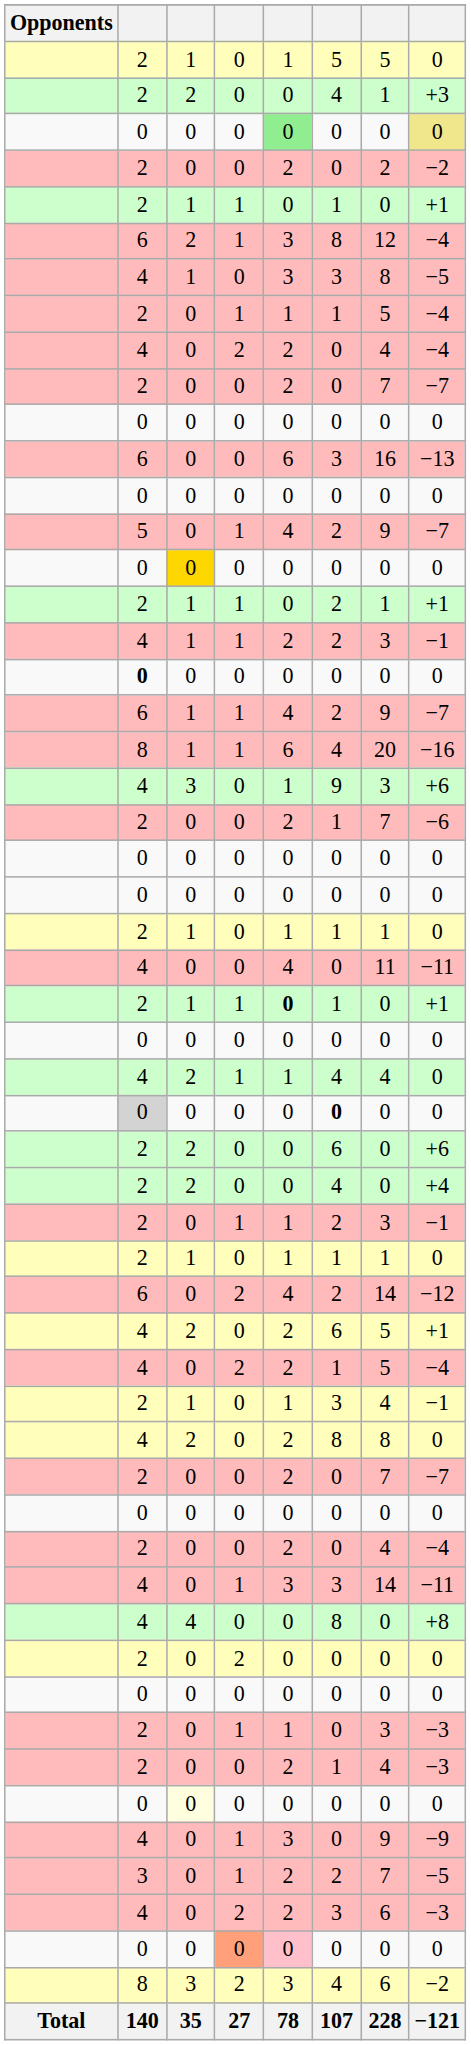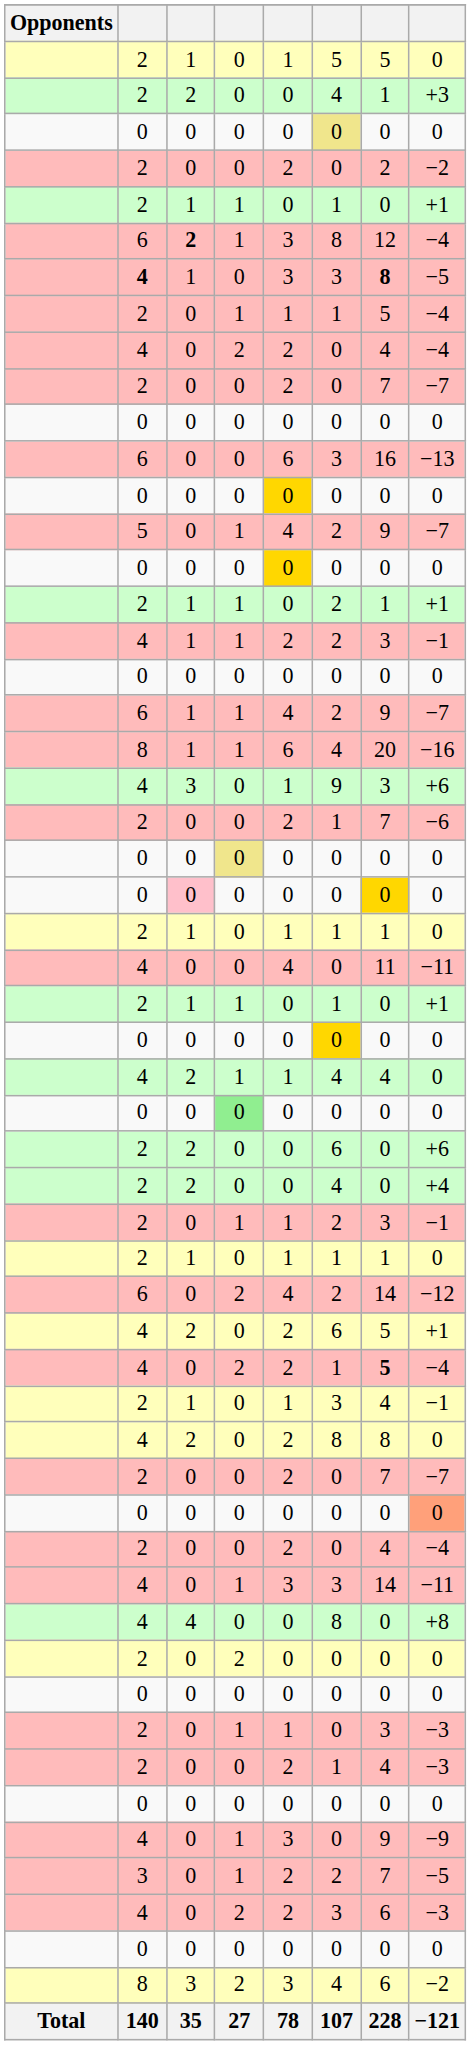(288, 132) lightgreen background -> (288, 132) no background
(336, 132) no background -> (336, 132) khaki background
(437, 132) khaki background -> (437, 132) no background
(191, 241) normal -> (191, 241) bold
(142, 277) normal -> (142, 277) bold
(385, 277) normal -> (385, 277) bold
(288, 495) no background -> (288, 495) gold background
(191, 568) gold background -> (191, 568) no background
(288, 568) no background -> (288, 568) gold background
(142, 677) bold -> (142, 677) normal
(239, 858) no background -> (239, 858) khaki background
(191, 895) no background -> (191, 895) pink background
(385, 895) no background -> (385, 895) gold background
(288, 1004) bold -> (288, 1004) normal
(336, 1040) no background -> (336, 1040) gold background
(142, 1113) lightgrey background -> (142, 1113) no background
(239, 1113) no background -> (239, 1113) lightgreen background
(336, 1113) bold -> (336, 1113) normal
(385, 1367) normal -> (385, 1367) bold
(437, 1512) no background -> (437, 1512) lightsalmon background
(191, 1803) lightyellow background -> (191, 1803) no background
(239, 1948) lightsalmon background -> (239, 1948) no background
(288, 1948) pink background -> (288, 1948) no background
